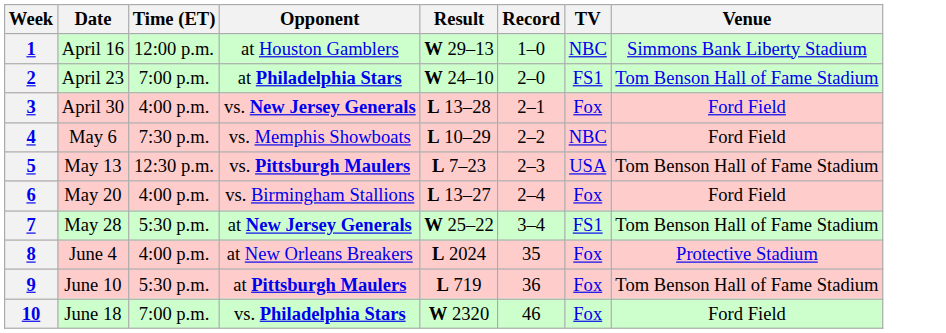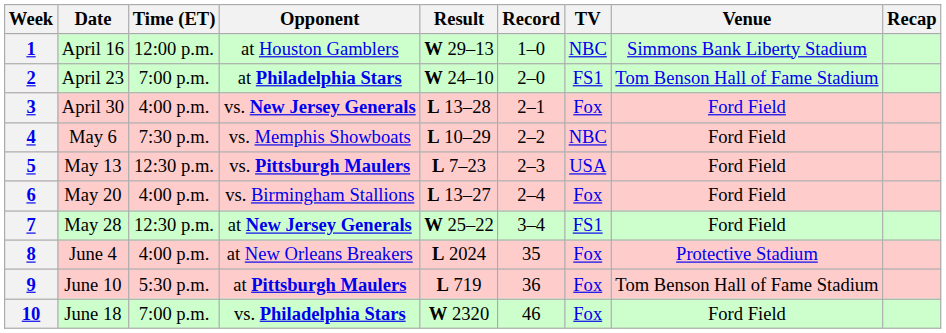+ column: (912, 19)
(747, 166) Tom Benson Hall of Fame Stadium -> (747, 166) Ford Field
(174, 225) 5:30 p.m. -> (174, 225) 12:30 p.m.
(747, 225) Tom Benson Hall of Fame Stadium -> (747, 225) Ford Field
